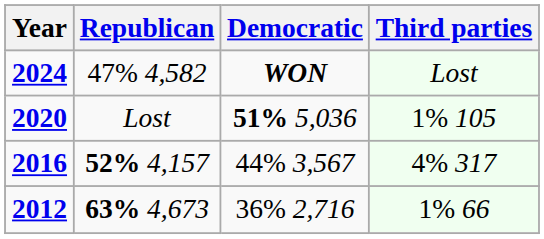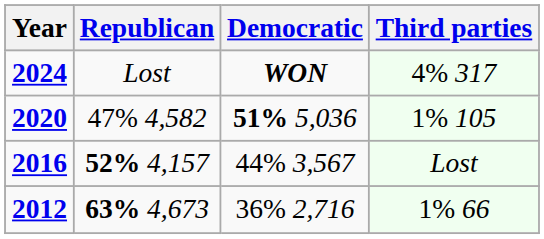(147, 73) 47% 4,582 -> (147, 73) Lost
(454, 73) Lost -> (454, 73) 4% 317
(147, 118) Lost -> (147, 118) 47% 4,582
(454, 163) 4% 317 -> (454, 163) Lost
